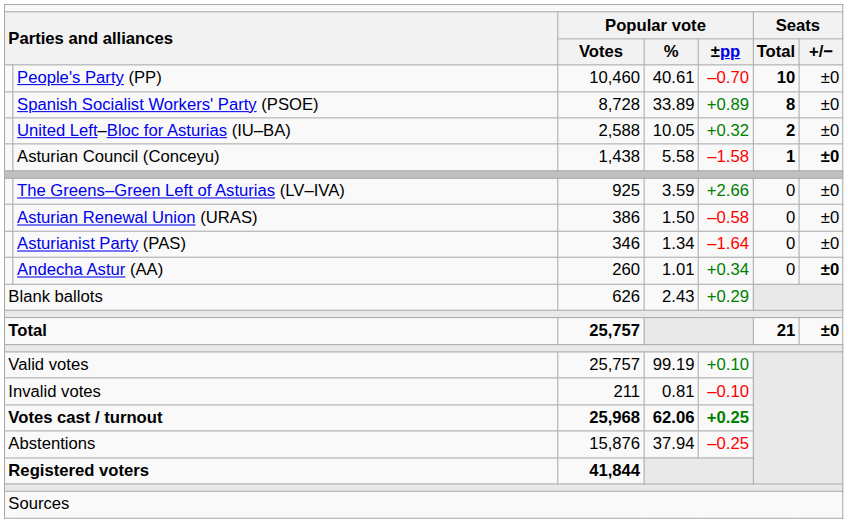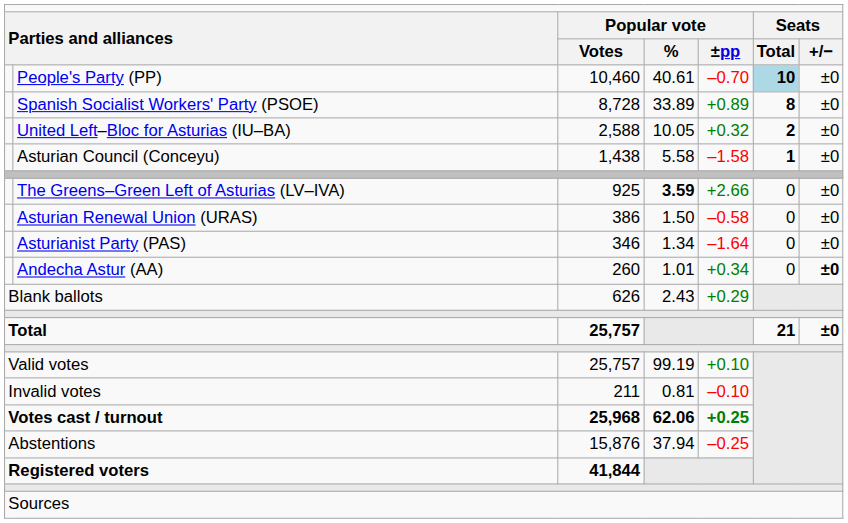(786, 78) no background -> (786, 78) lightblue background
(830, 157) bold -> (830, 157) normal
(678, 191) normal -> (678, 191) bold
